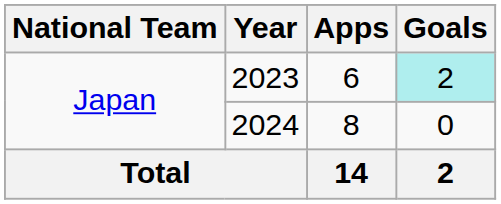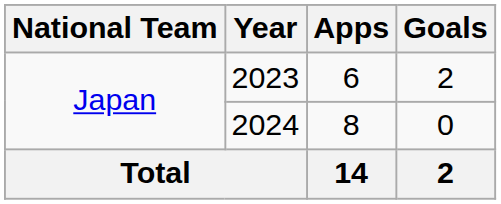(445, 76) paleturquoise background -> (445, 76) no background
